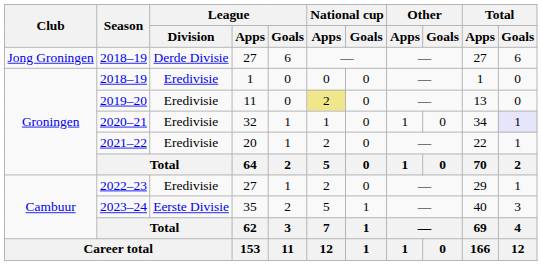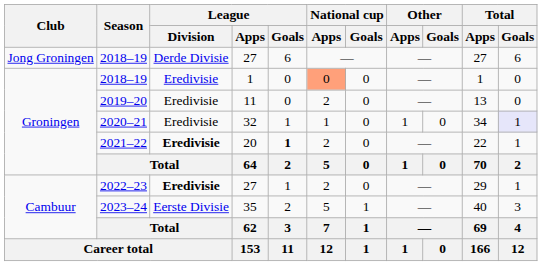(326, 79) no background -> (326, 79) lightsalmon background
(326, 100) khaki background -> (326, 100) no background
(191, 143) normal -> (191, 143) bold
(288, 143) normal -> (288, 143) bold
(191, 185) normal -> (191, 185) bold
